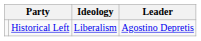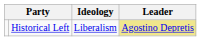(158, 28) no background -> (158, 28) khaki background
